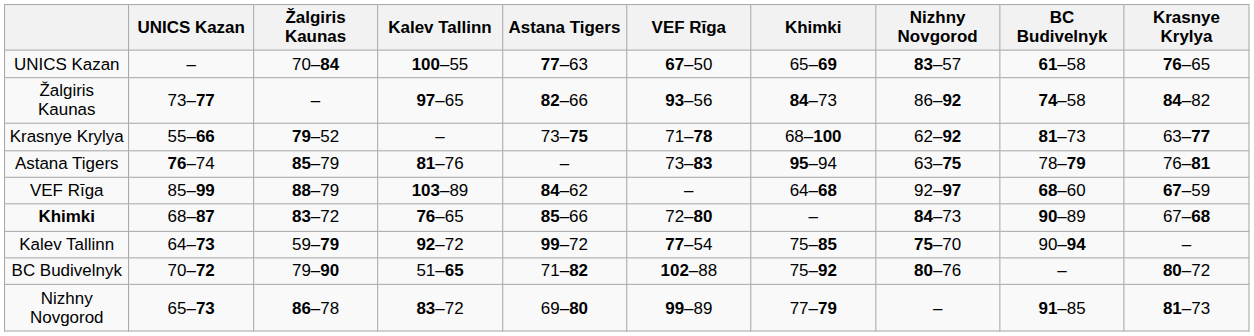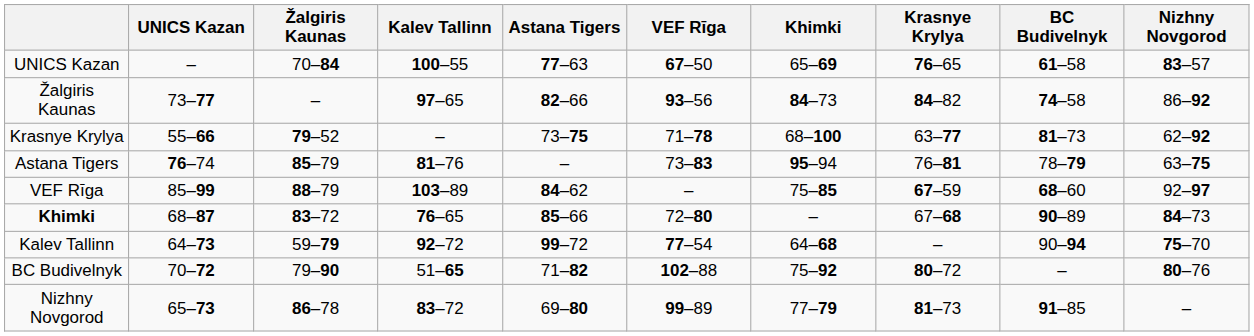columns swapped: (1186, 27) <-> (938, 27)
(813, 190) 64–68 -> (813, 190) 75–85
(813, 244) 75–85 -> (813, 244) 64–68
